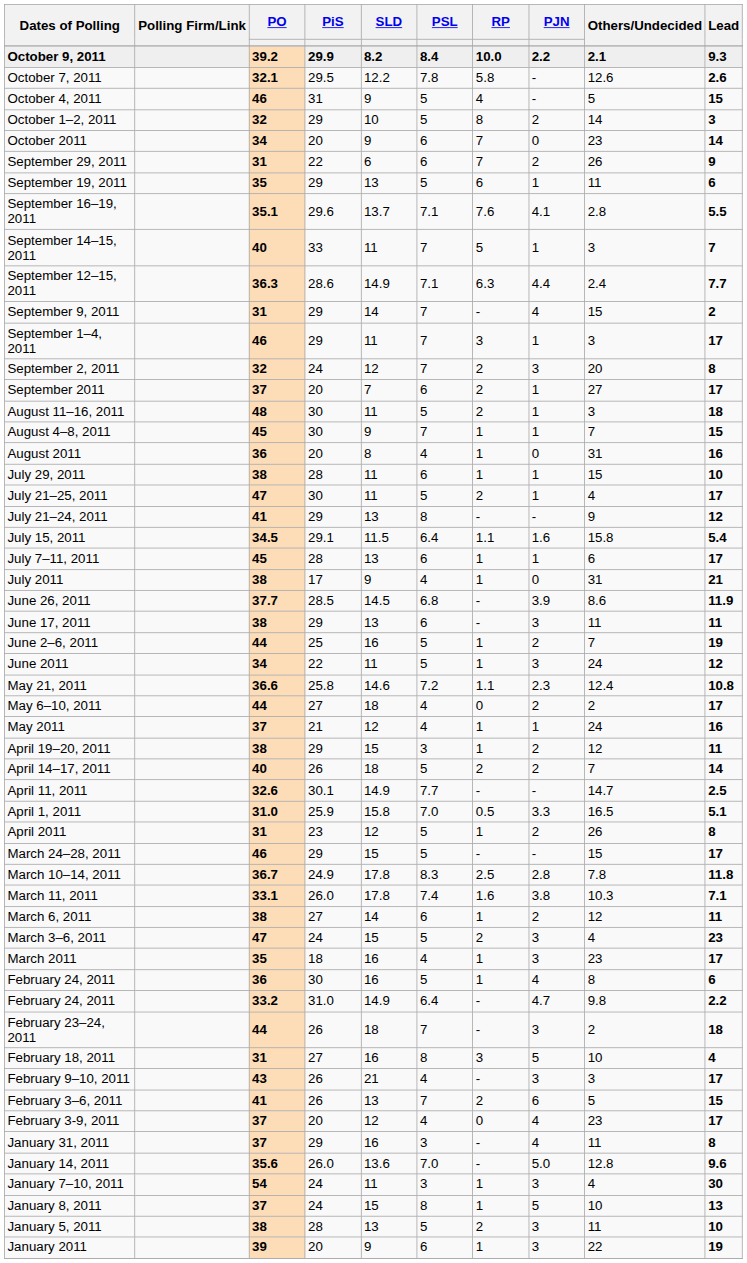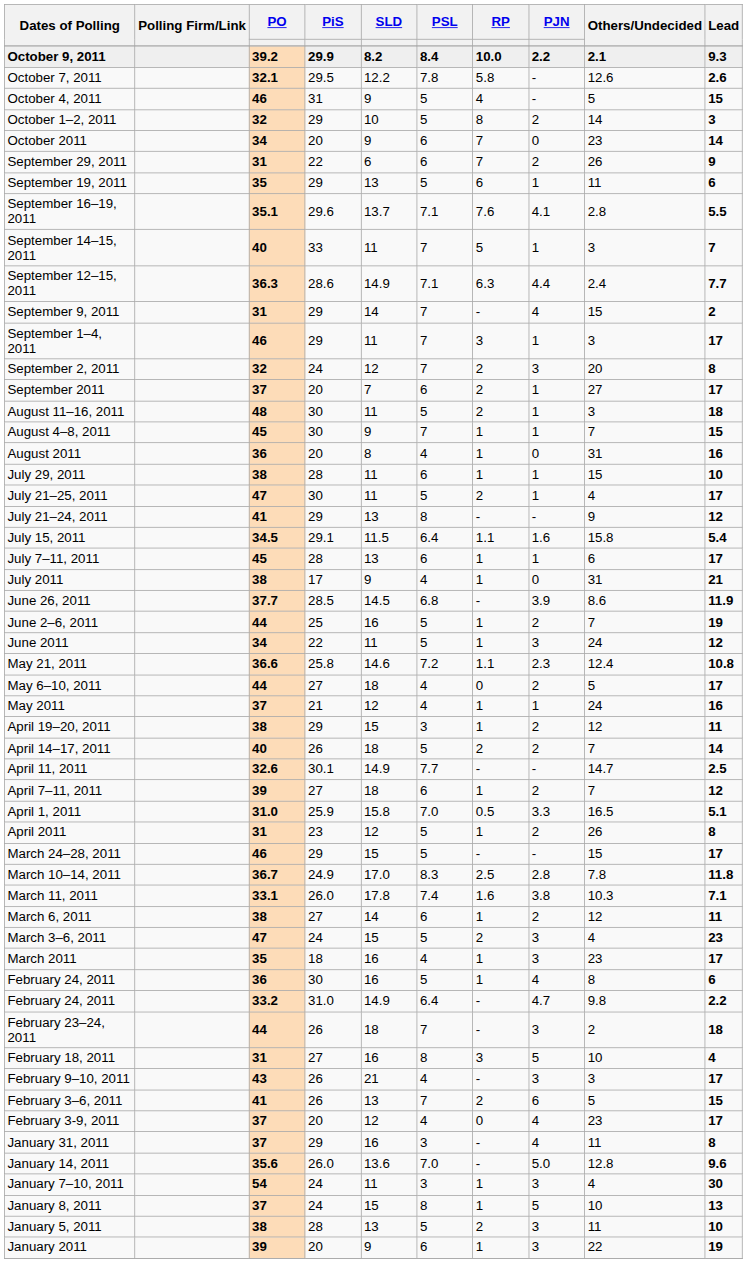- row: (49, 622)
(591, 706) 2 -> (591, 685) 5
+ row: (55, 790)
(377, 874) 17.8 -> (377, 874) 17.0
